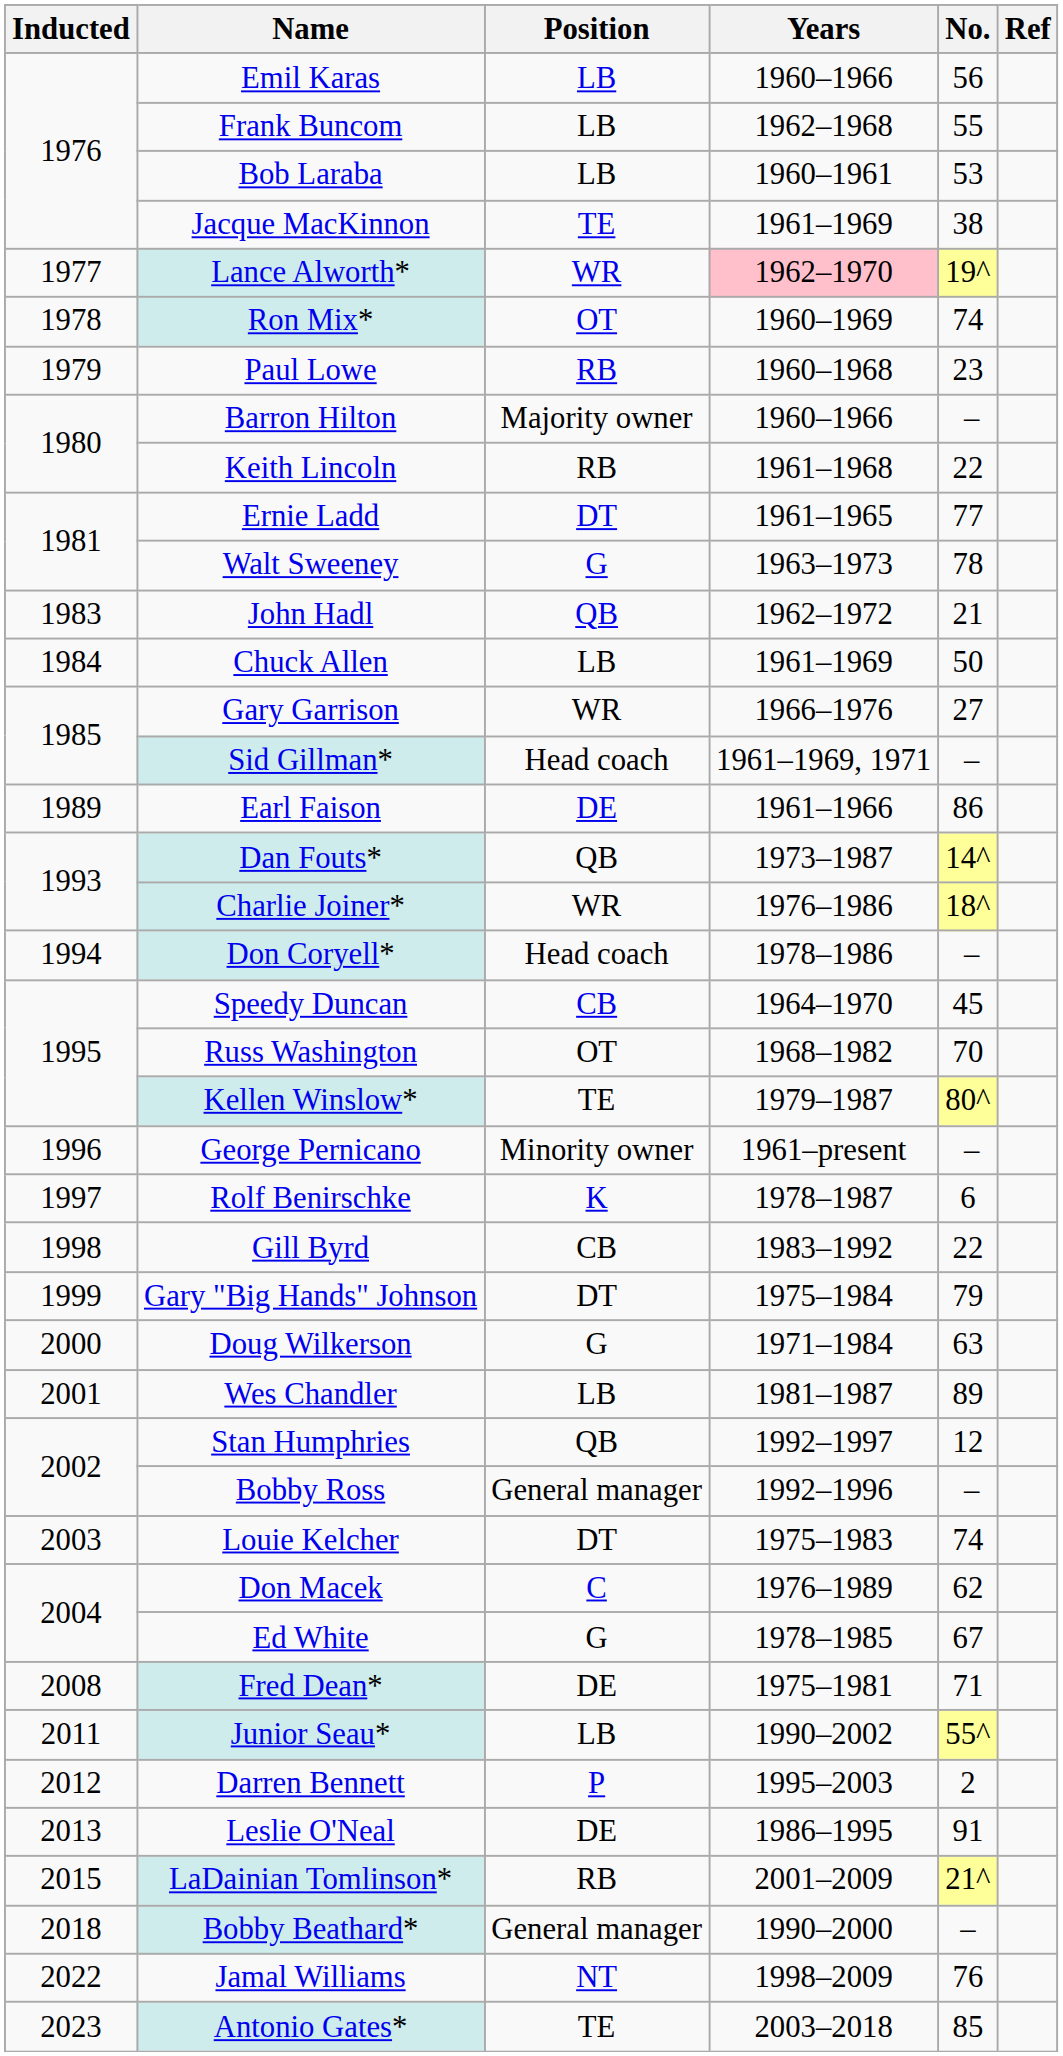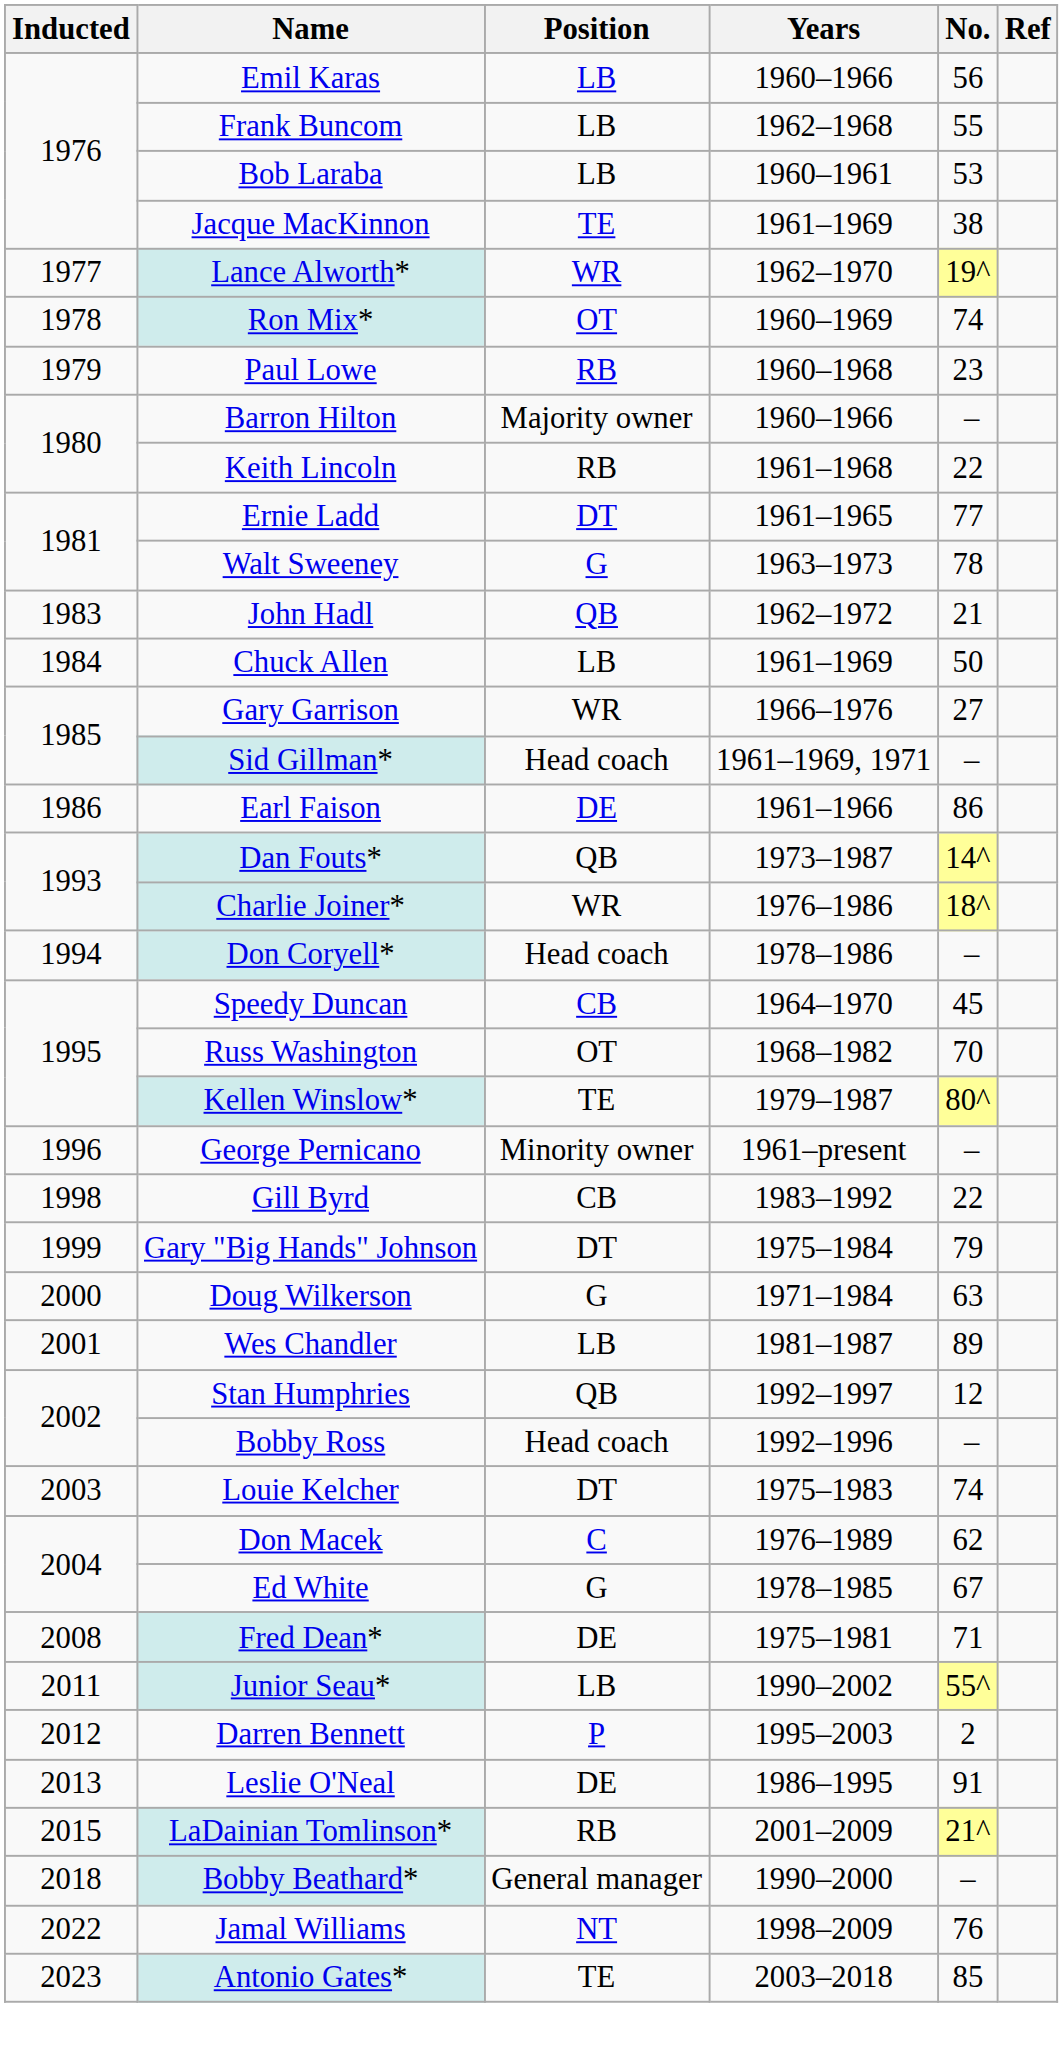(824, 272) pink background -> (824, 272) no background
(71, 808) 1989 -> (71, 808) 1986
- row: (311, 1198)
(597, 1490) General manager -> (597, 1441) Head coach
